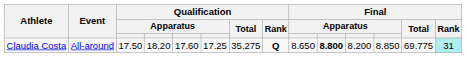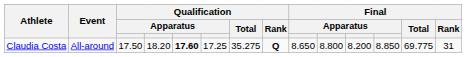(187, 46) normal -> (187, 46) bold
(331, 46) bold -> (331, 46) normal
(448, 46) paleturquoise background -> (448, 46) no background
